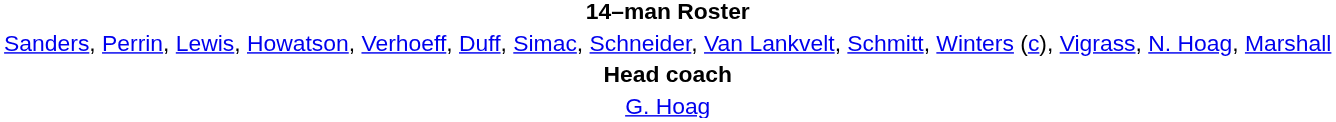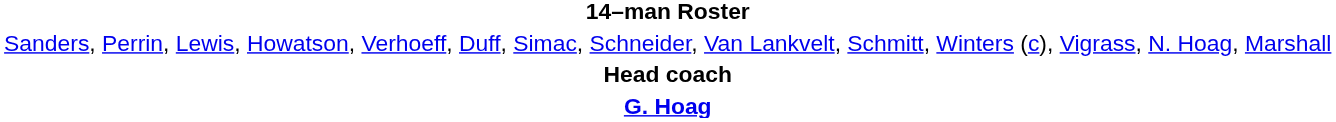(668, 106) normal -> (668, 106) bold
